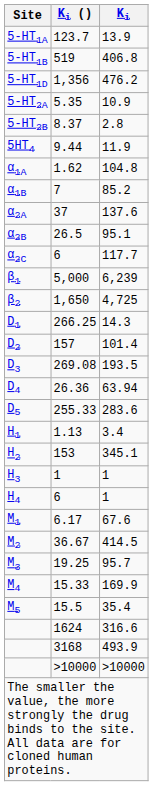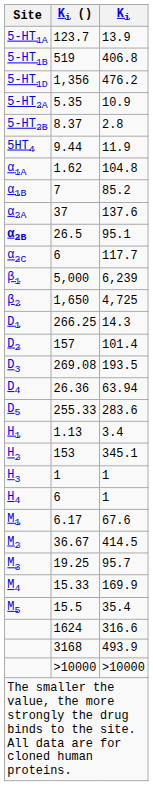(17, 235) normal -> (17, 235) bold
